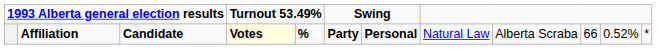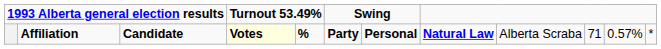(456, 34) normal -> (458, 34) bold
(590, 34) 66 -> (595, 34) 71
(621, 34) 0.52% -> (625, 34) 0.57%
